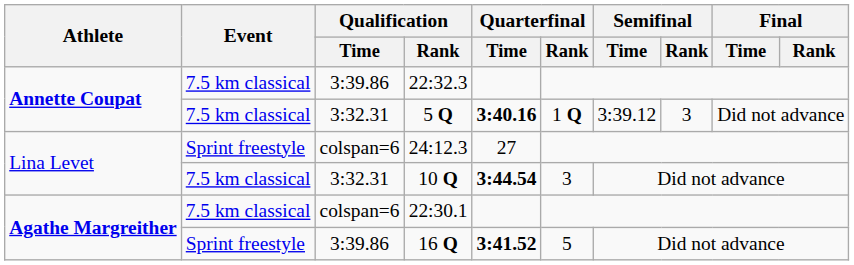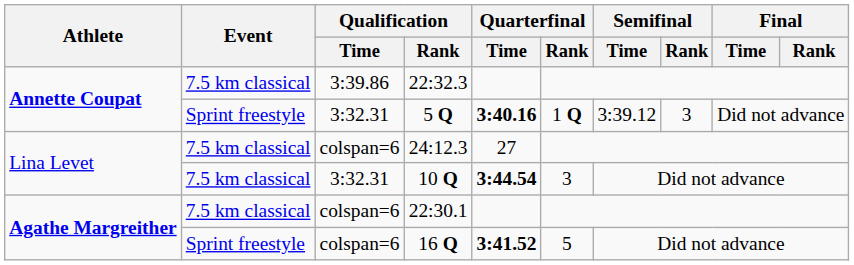(248, 115) 7.5 km classical -> (245, 115) Sprint freestyle
(245, 147) Sprint freestyle -> (248, 147) 7.5 km classical
(360, 243) 3:39.86 -> (360, 243) colspan=6
